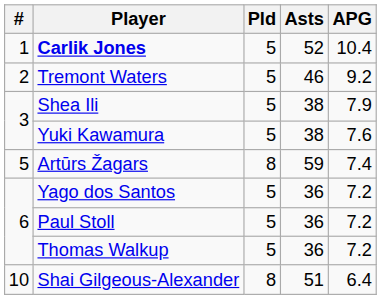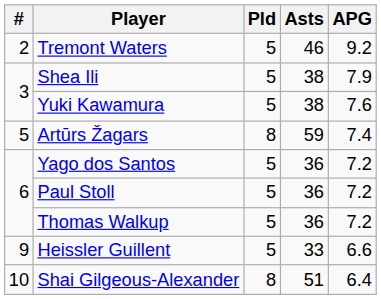- row: (92, 48)
+ row: (104, 250)
